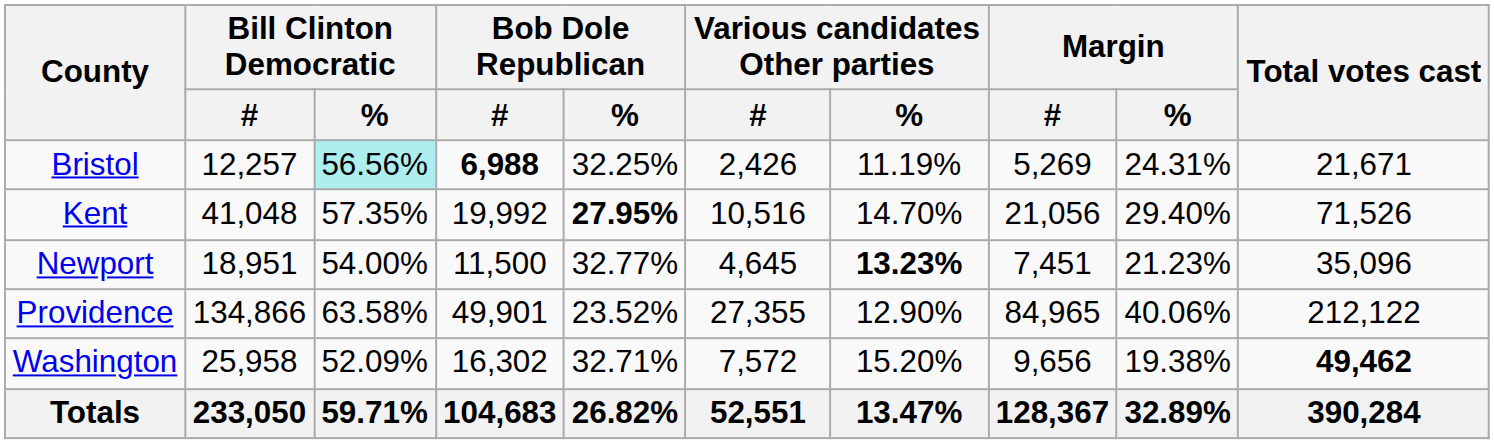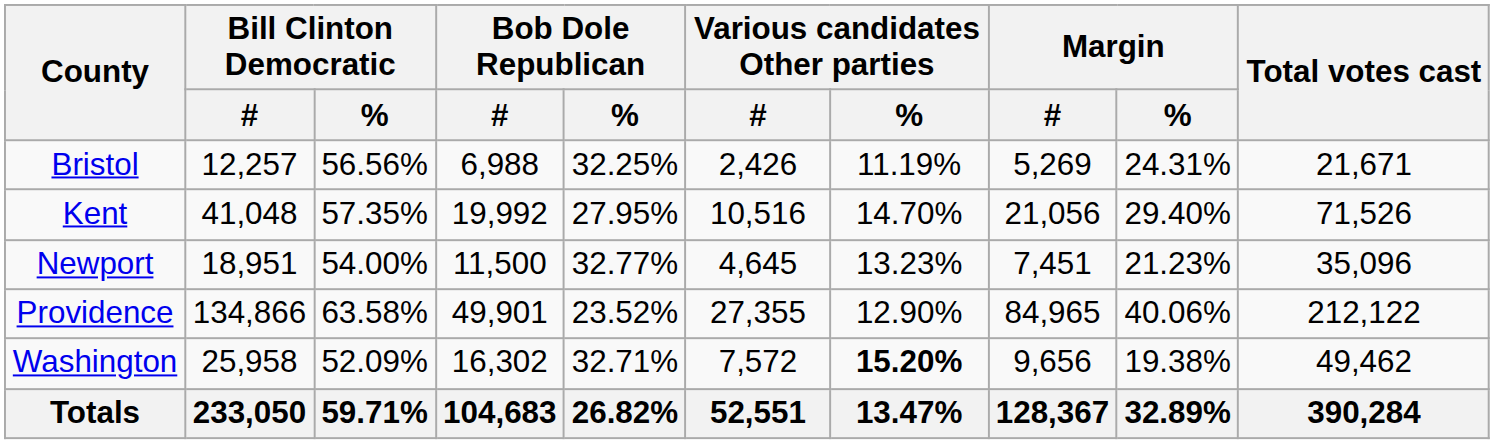(375, 164) paleturquoise background -> (375, 164) no background
(500, 164) bold -> (500, 164) normal
(625, 213) bold -> (625, 213) normal
(909, 263) bold -> (909, 263) normal
(909, 363) normal -> (909, 363) bold
(1364, 363) bold -> (1364, 363) normal
